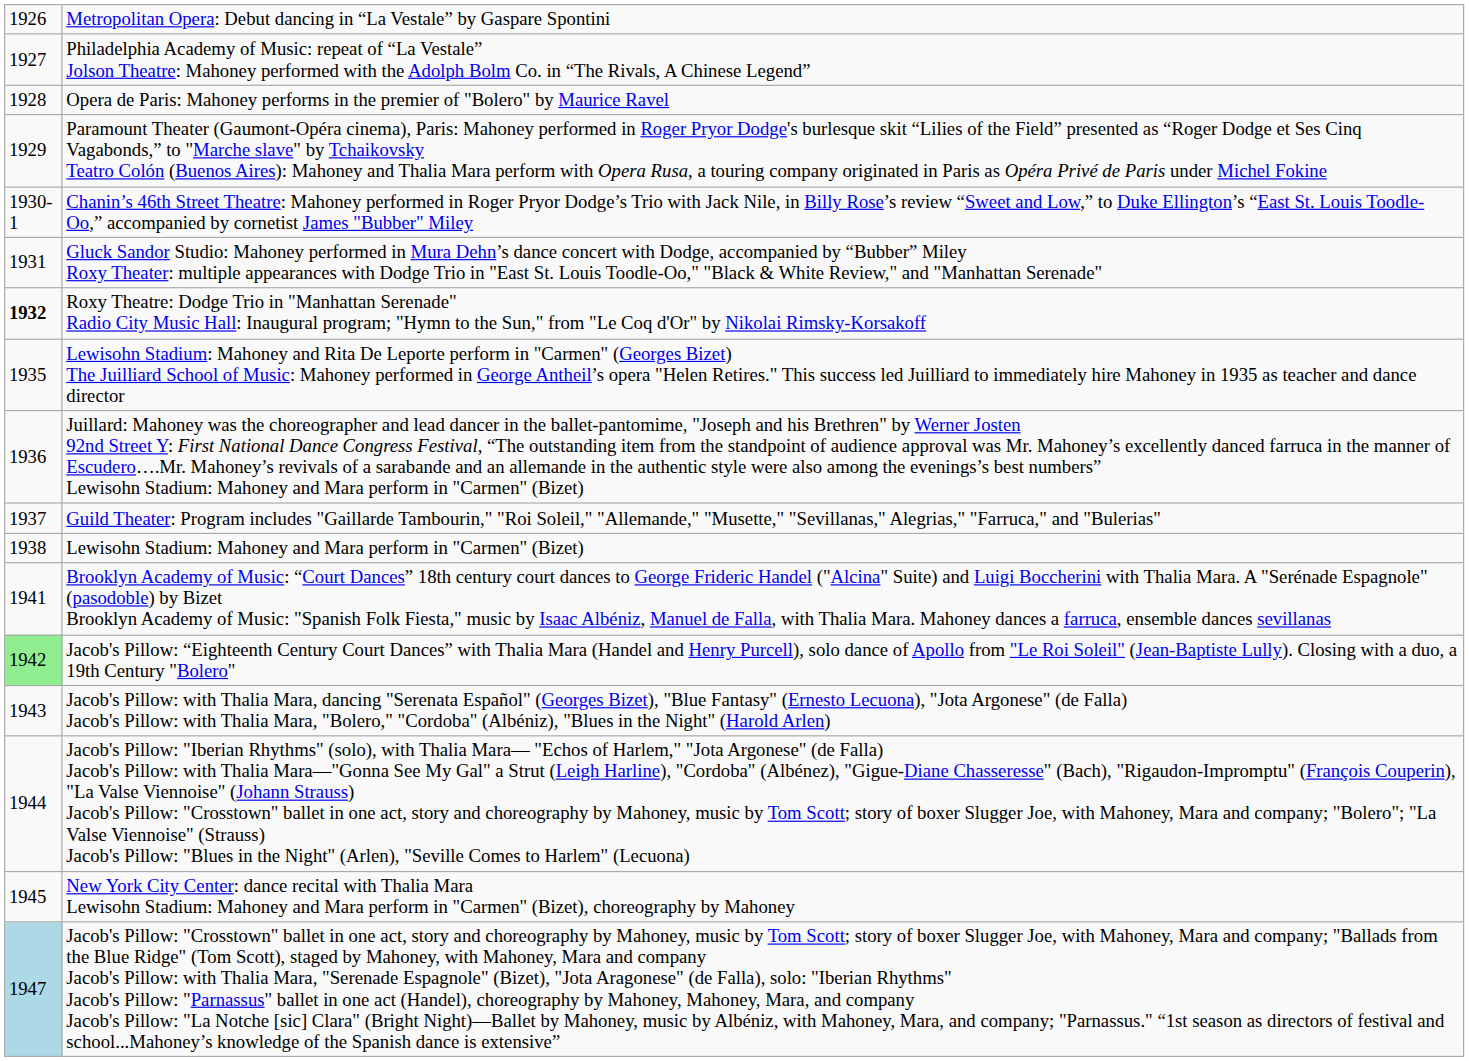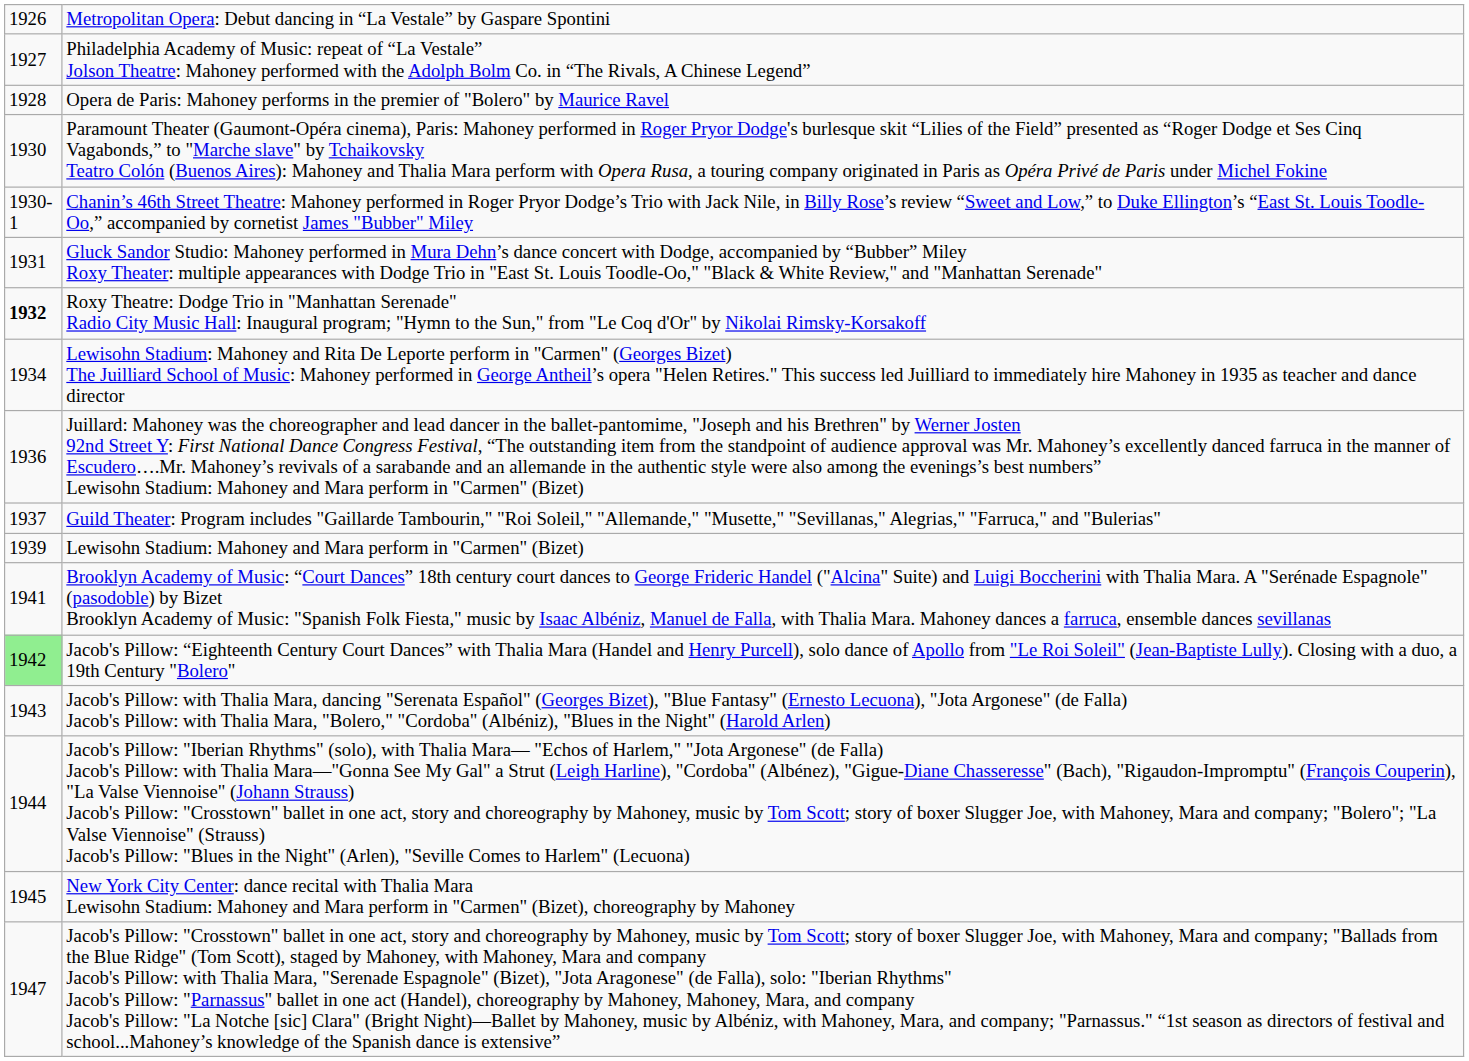(28, 150) 1929 -> (28, 150) 1930
(28, 374) 1935 -> (28, 374) 1934
(28, 547) 1938 -> (28, 547) 1939
(28, 989) lightblue background -> (28, 989) no background
